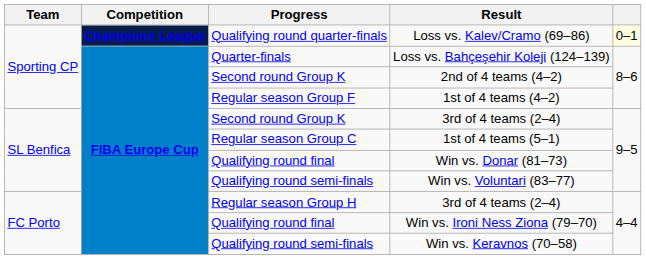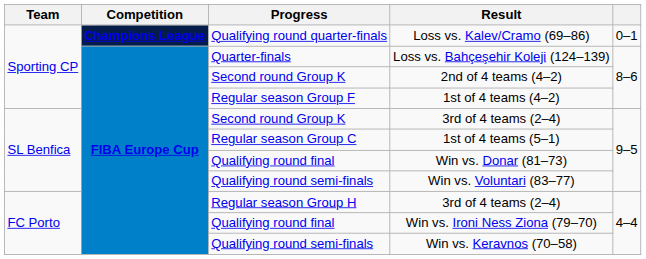(627, 35) lightyellow background -> (627, 35) no background
